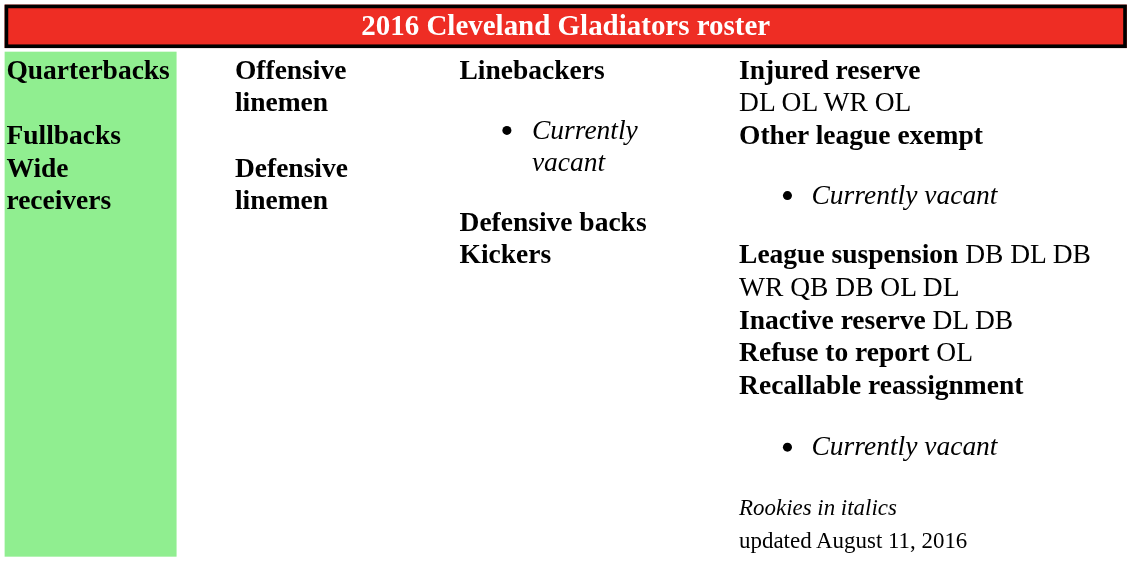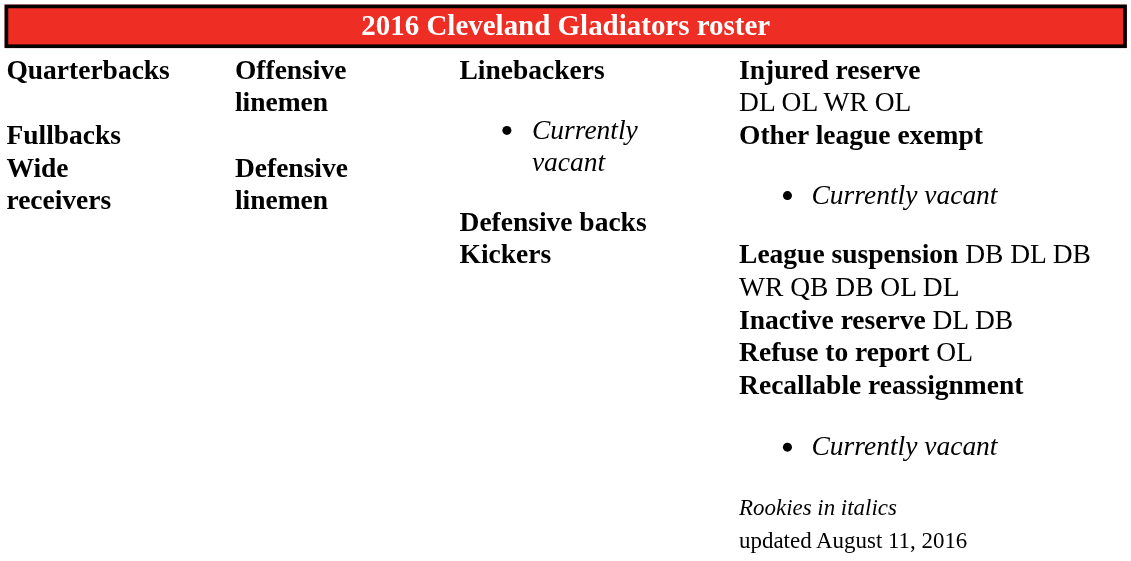(88, 134) lightgreen background -> (88, 134) no background
